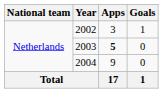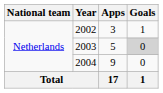(113, 46) bold -> (113, 46) normal
(143, 46) no background -> (143, 46) lightgrey background
